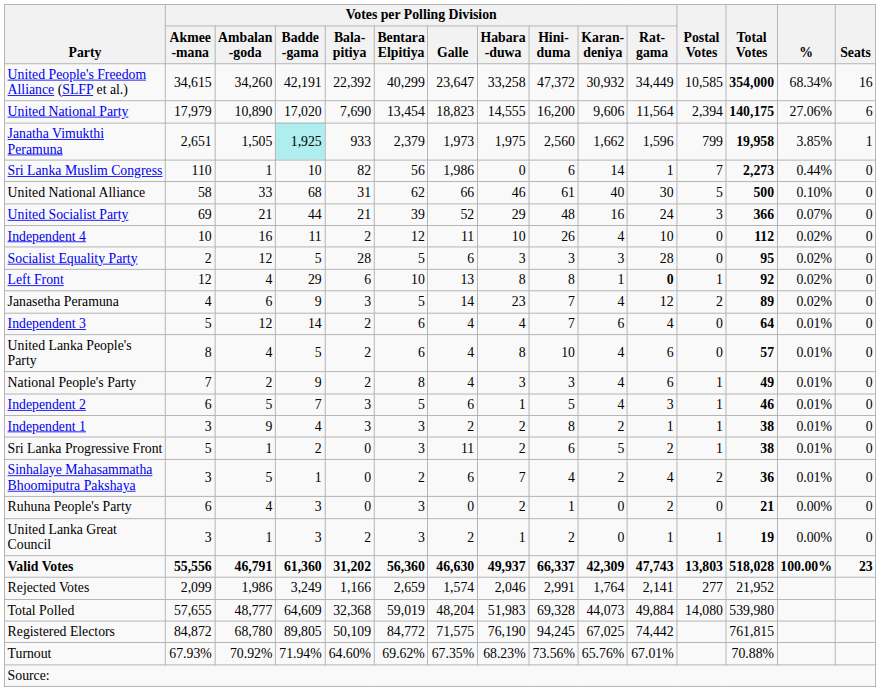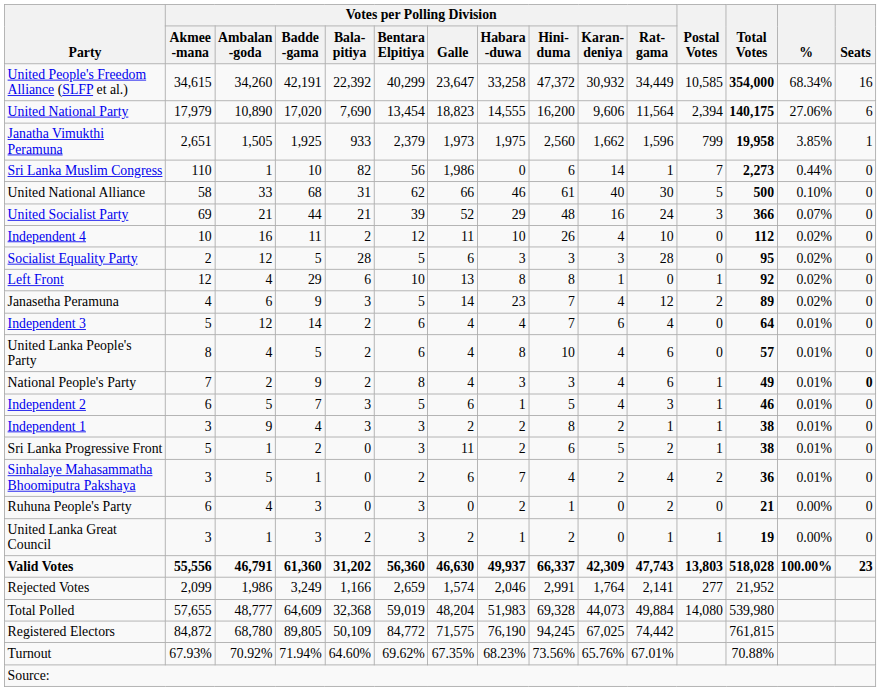(306, 141) paleturquoise background -> (306, 141) no background
(670, 280) bold -> (670, 280) normal
(869, 382) normal -> (869, 382) bold
